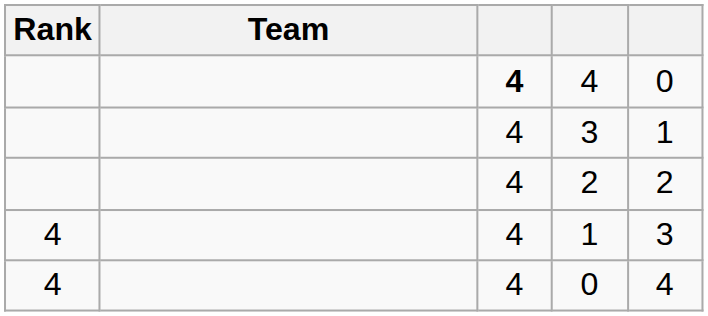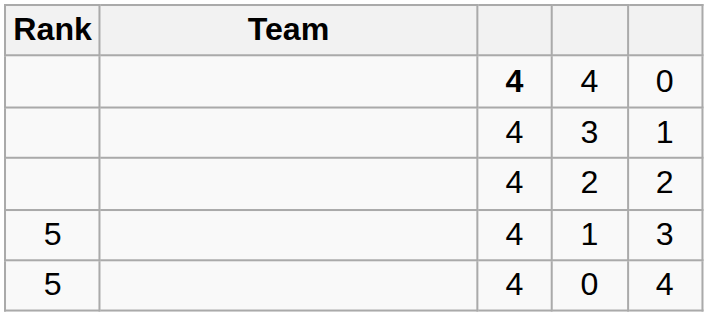(53, 234) 4 -> (53, 234) 5
(53, 285) 4 -> (53, 285) 5
